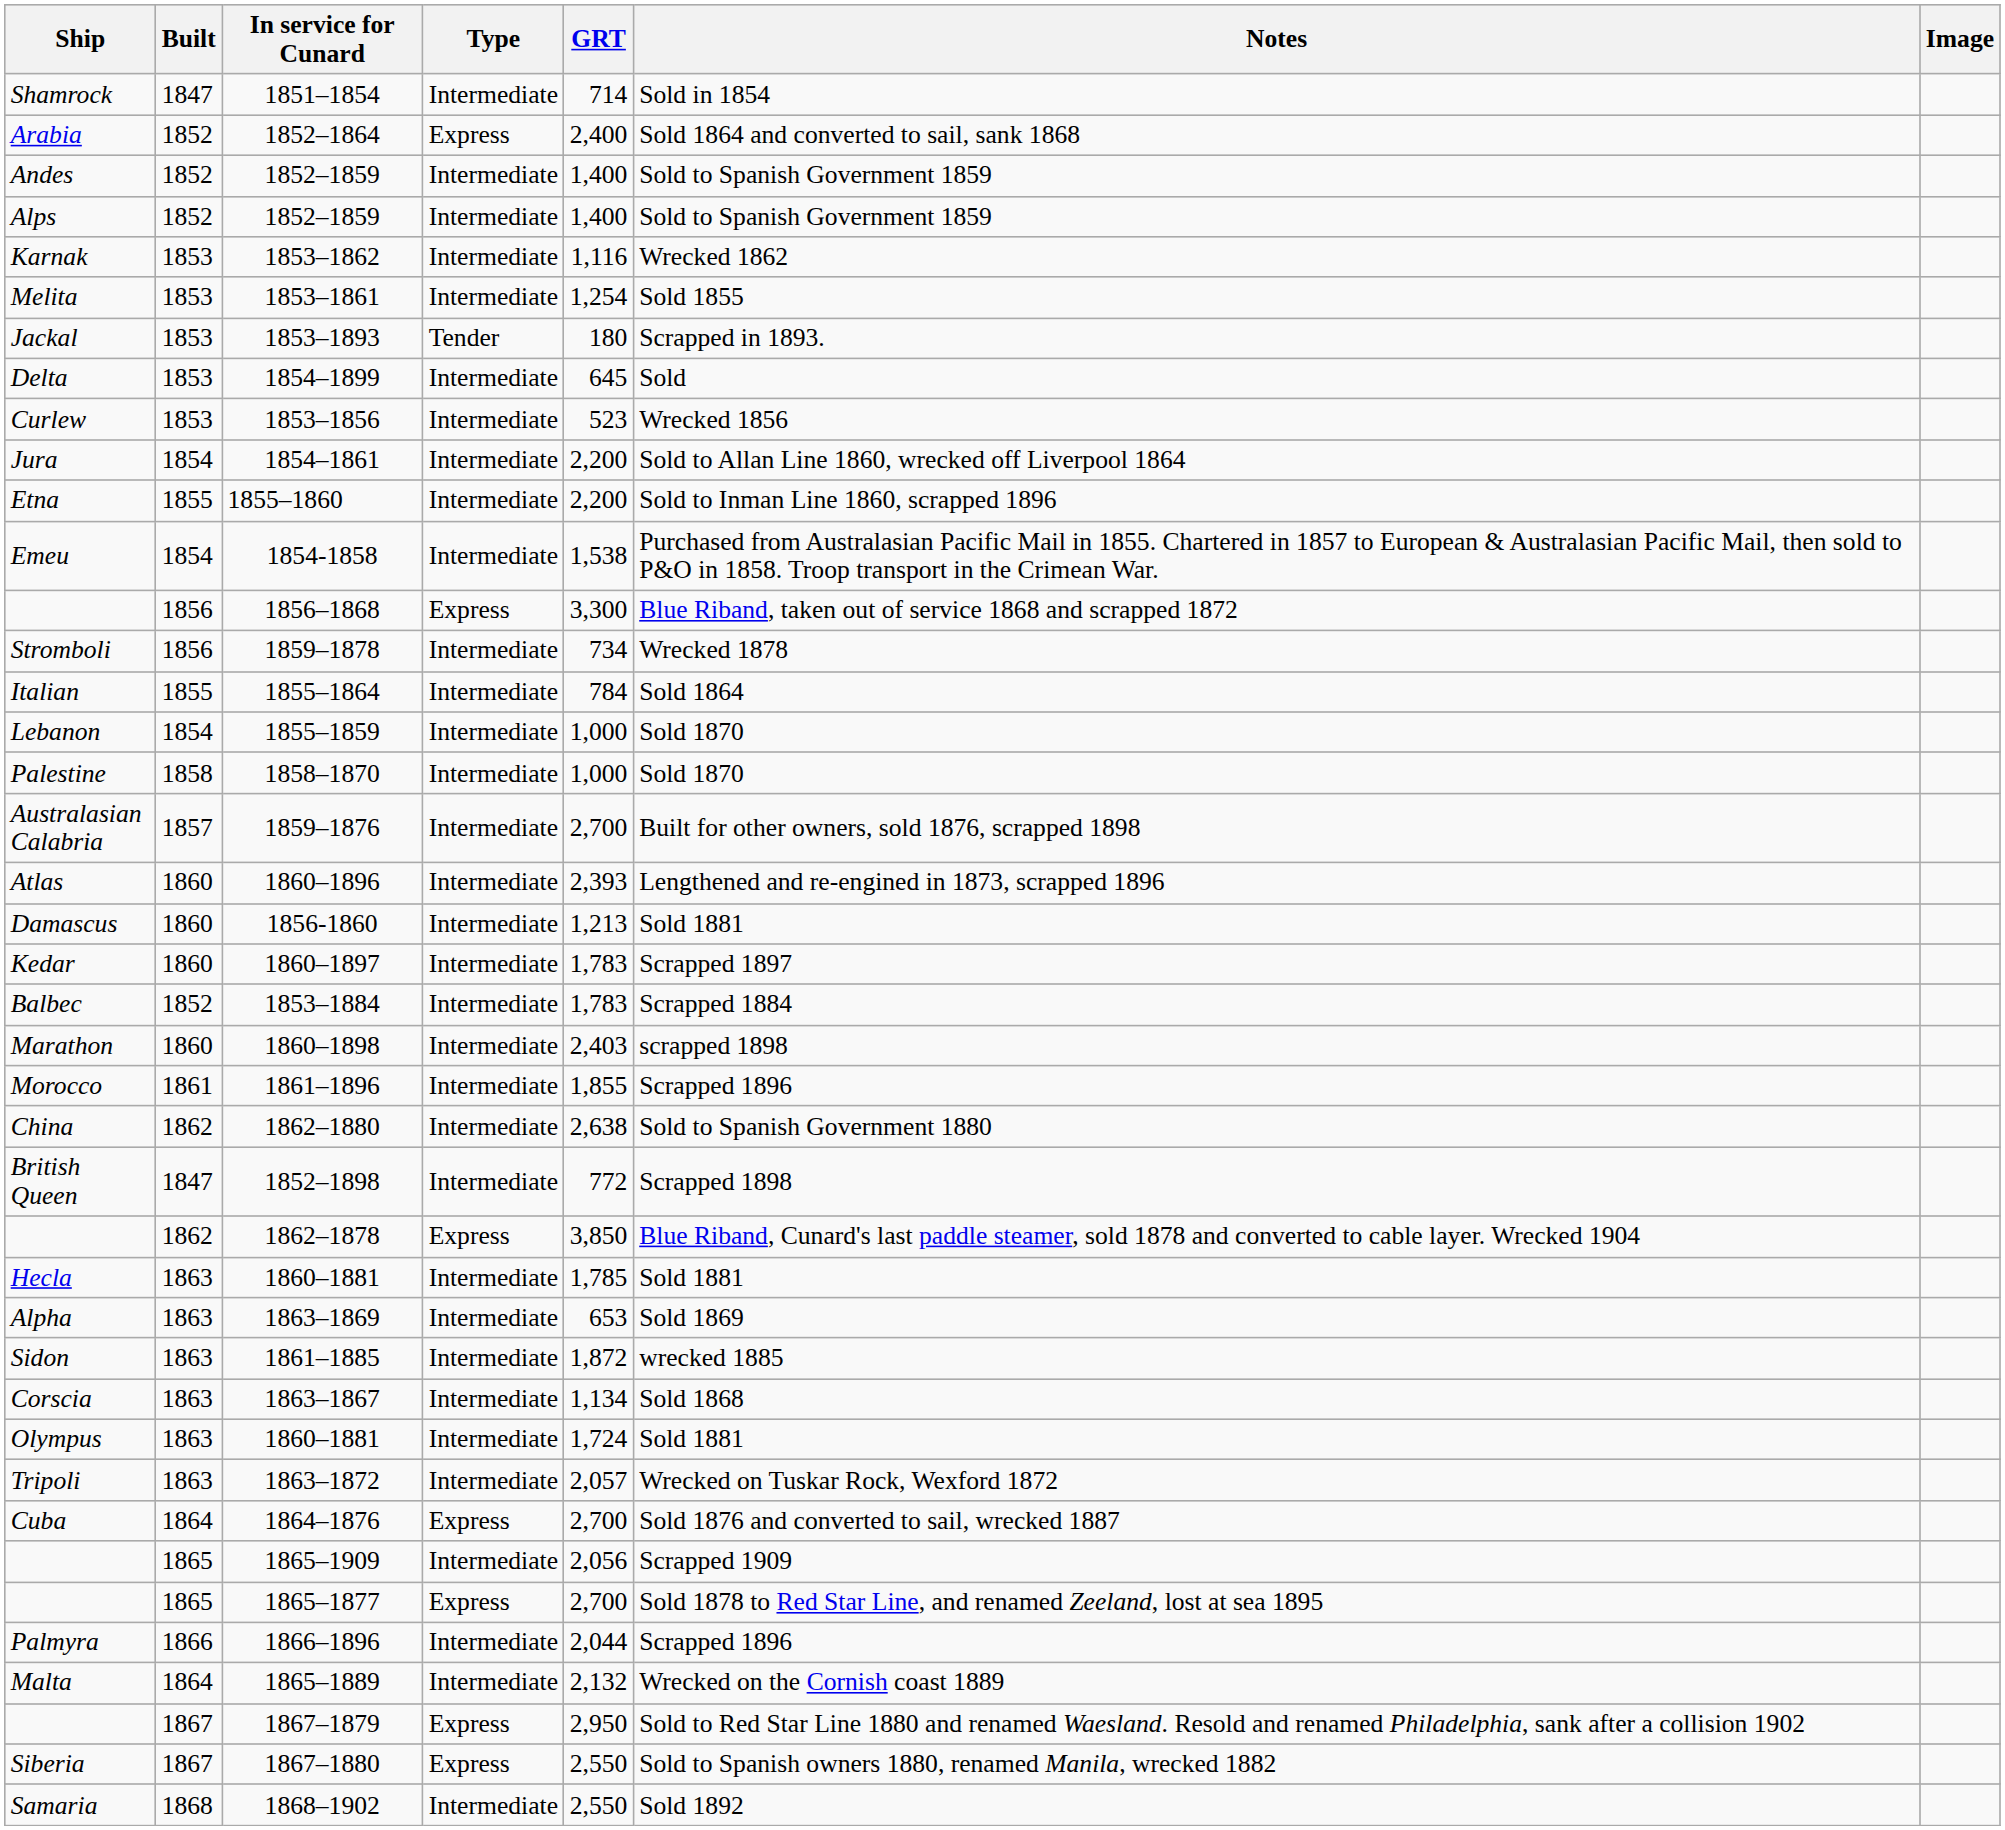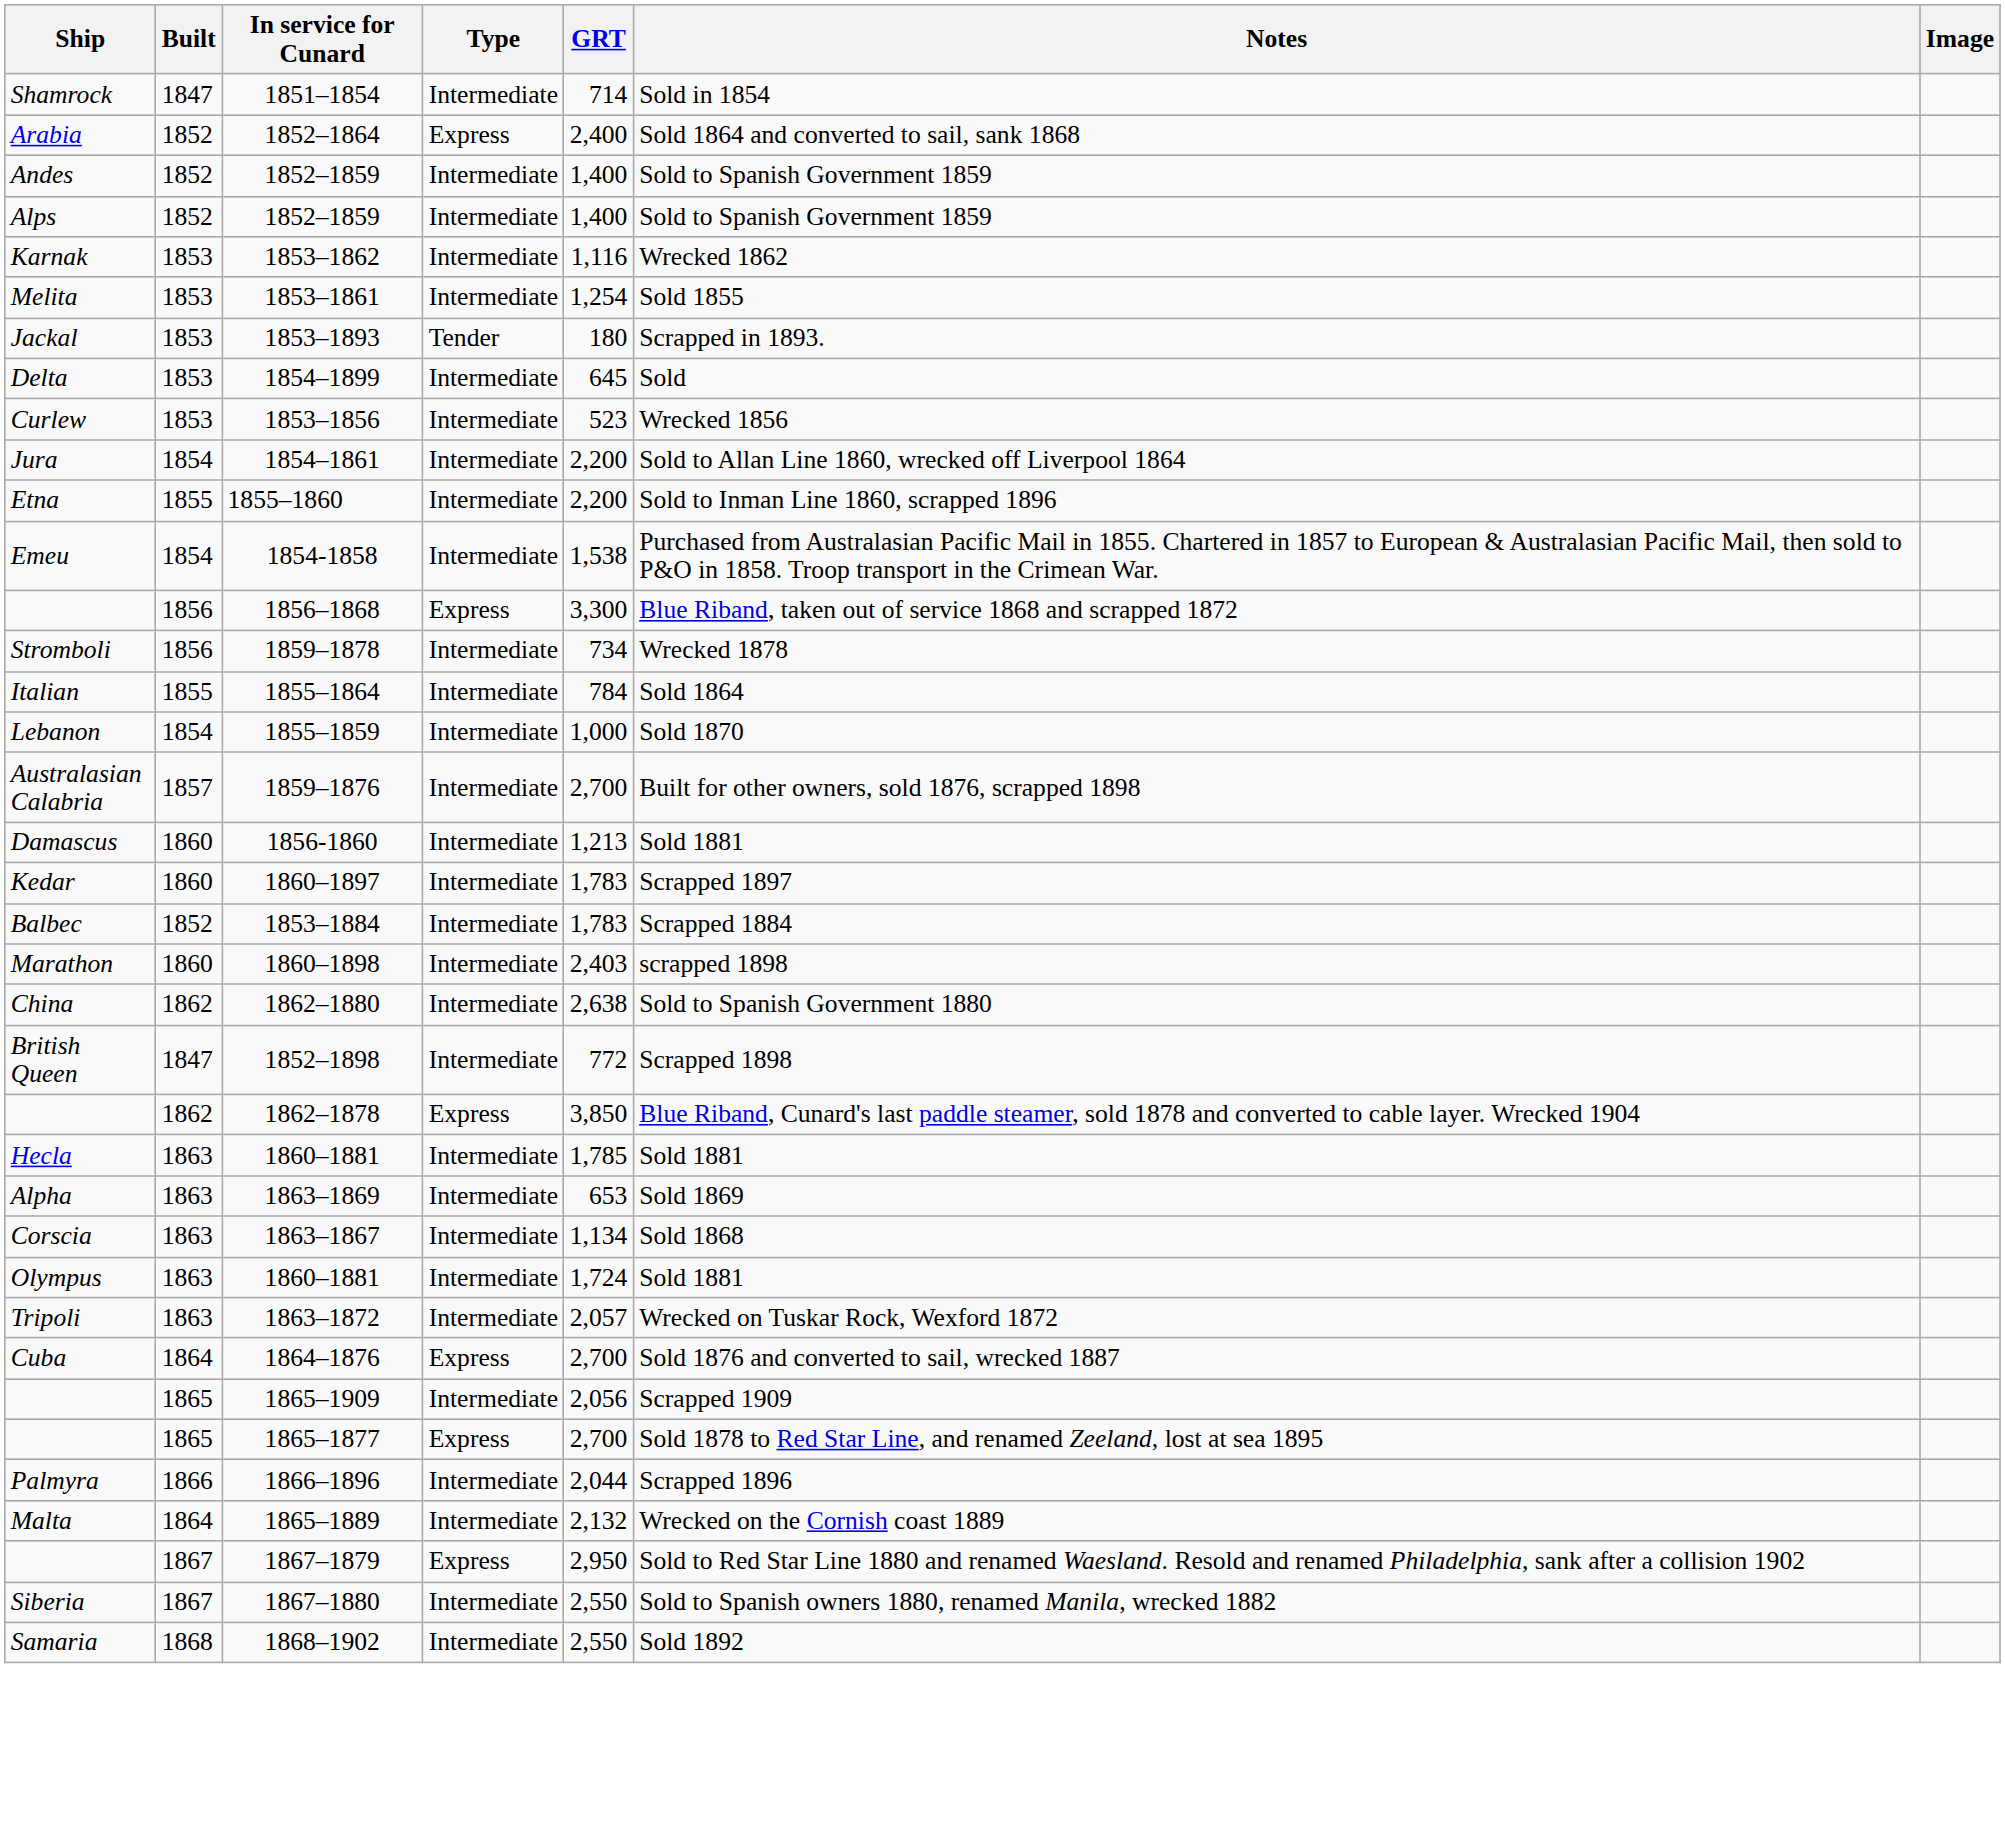- row: (58, 772)
- row: (37, 882)
- row: (56, 1085)
- row: (40, 1358)
(469, 1764) Express -> (493, 1601) Intermediate
